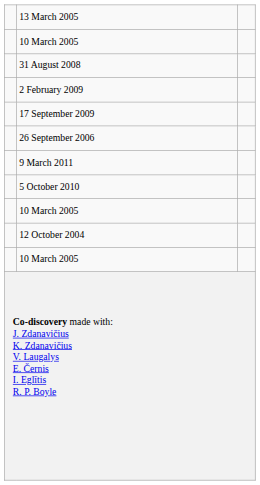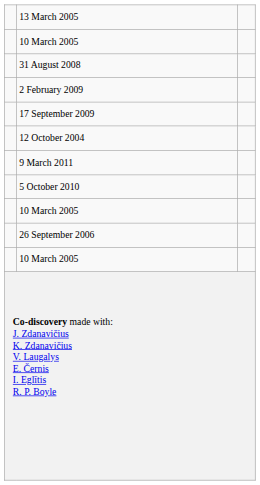rows swapped: (11, 235) <-> (11, 138)
